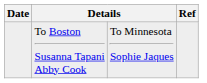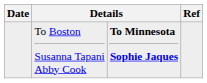(142, 43) normal -> (144, 43) bold
